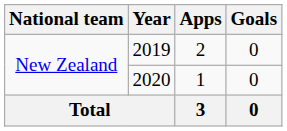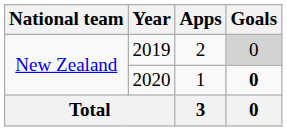(254, 49) no background -> (254, 49) lightgrey background
(254, 79) normal -> (254, 79) bold
